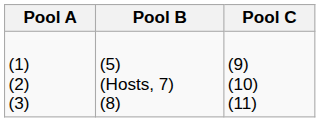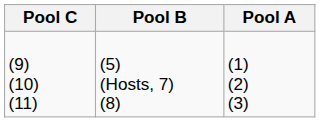columns swapped: (50, 18) <-> (269, 18)
